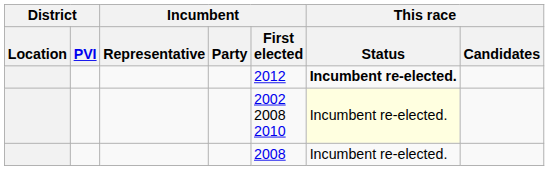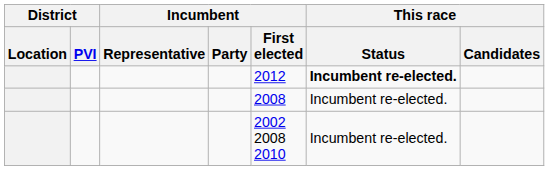(270, 115) 2002 2008 2010 -> (270, 99) 2008
(379, 115) lightyellow background -> (379, 99) no background
(270, 154) 2008 -> (270, 138) 2002 2008 2010
